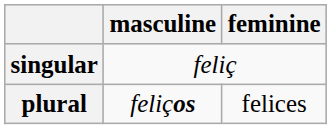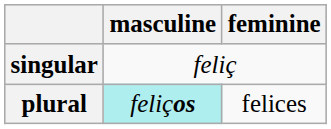(163, 103) no background -> (163, 103) paleturquoise background
